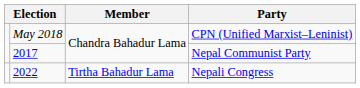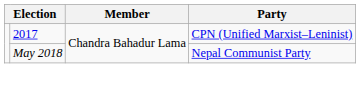(38, 33) May 2018 -> (25, 33) 2017
(25, 53) 2017 -> (38, 53) May 2018
- row: (232, 72)
